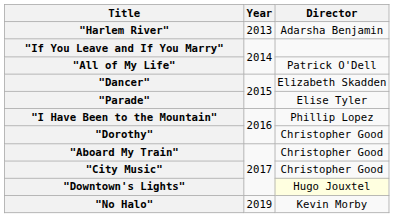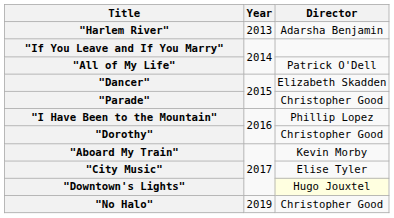(332, 100) Elise Tyler -> (332, 100) Christopher Good
(332, 152) Christopher Good -> (332, 152) Kevin Morby
(332, 169) Christopher Good -> (332, 169) Elise Tyler
(332, 204) Kevin Morby -> (332, 204) Christopher Good
